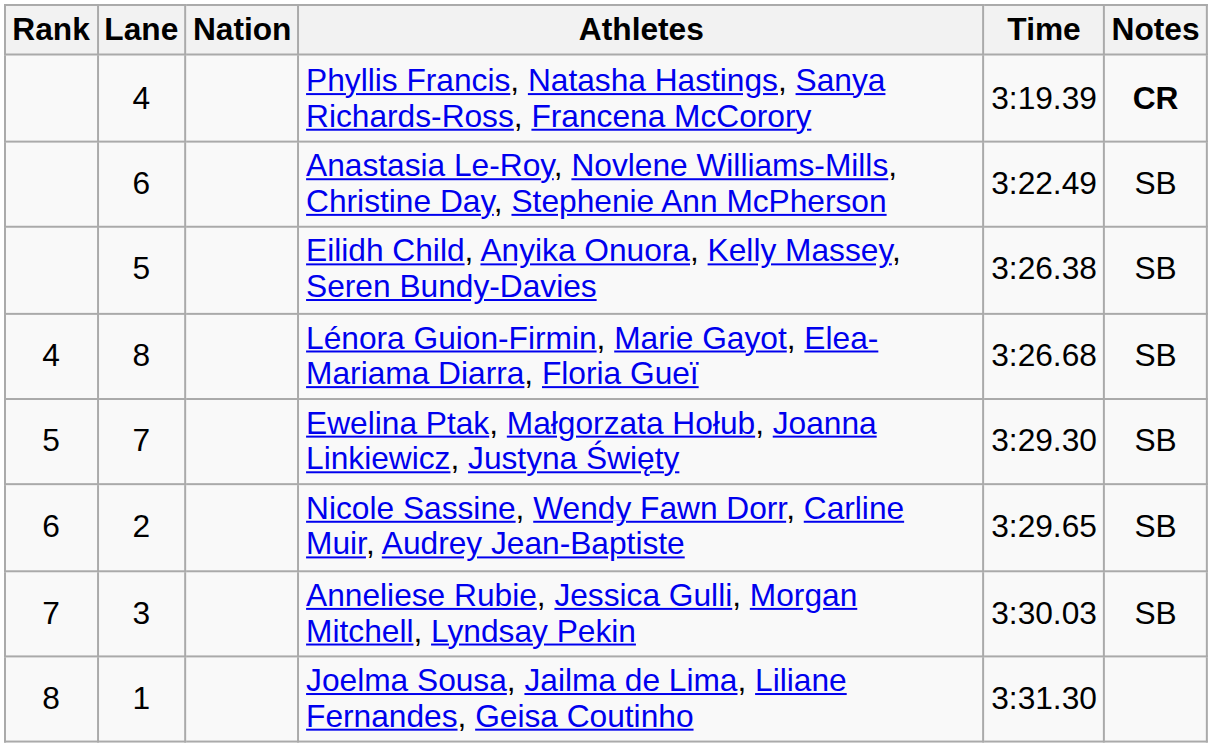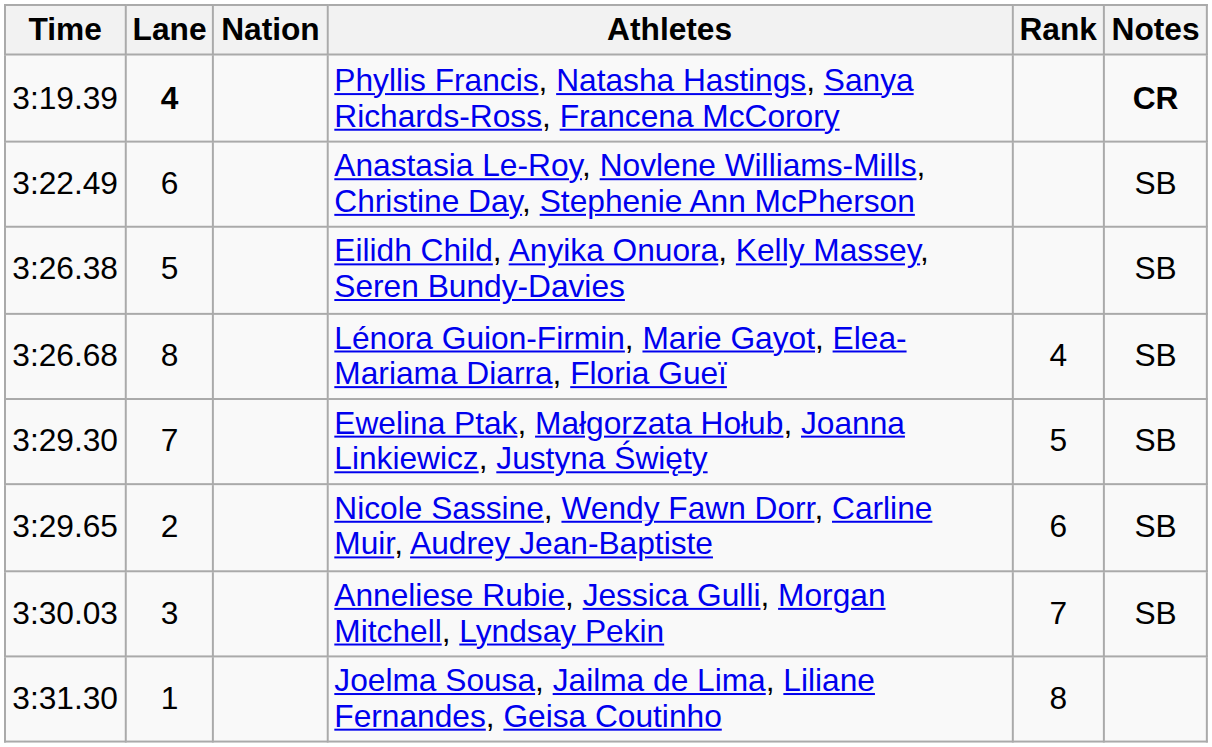columns swapped: (51, 29) <-> (1044, 29)
(141, 97) normal -> (170, 97) bold
